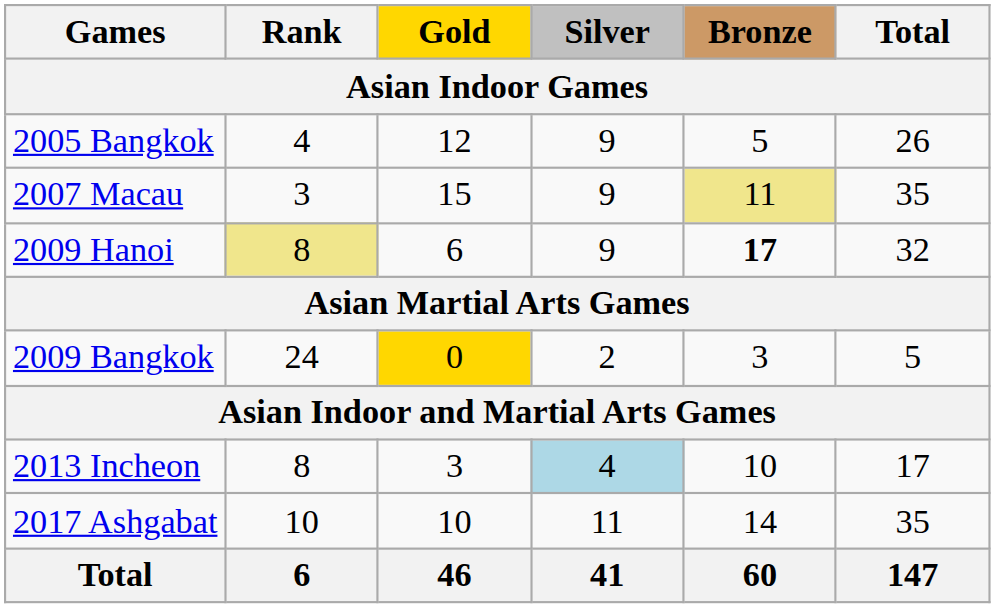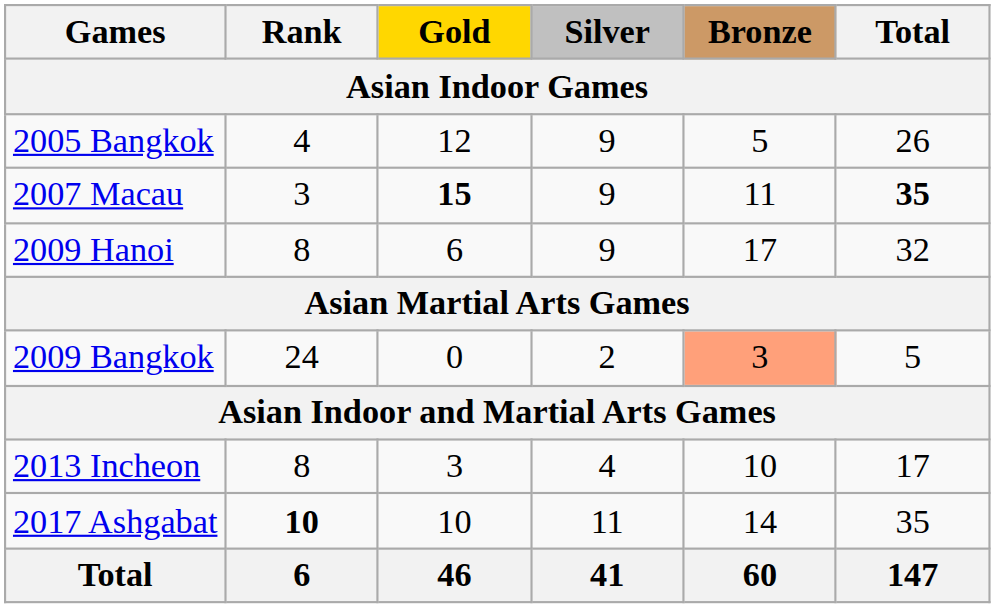(454, 194) normal -> (454, 194) bold
(760, 194) khaki background -> (760, 194) no background
(913, 194) normal -> (913, 194) bold
(302, 248) khaki background -> (302, 248) no background
(760, 248) bold -> (760, 248) normal
(454, 357) gold background -> (454, 357) no background
(760, 357) no background -> (760, 357) lightsalmon background
(607, 466) lightblue background -> (607, 466) no background
(302, 520) normal -> (302, 520) bold
